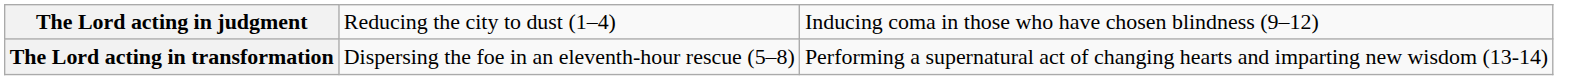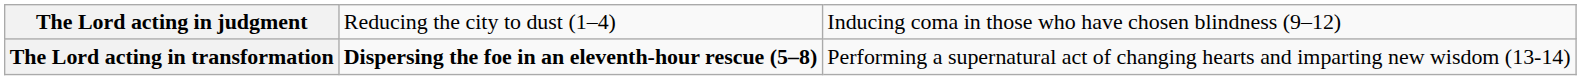(569, 56) normal -> (581, 56) bold
